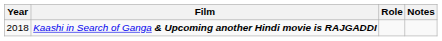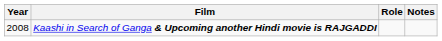(18, 28) 2018 -> (18, 28) 2008
